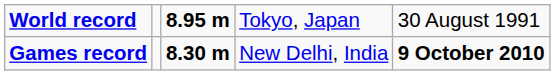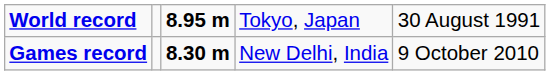(471, 53) bold -> (468, 53) normal
